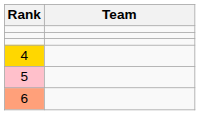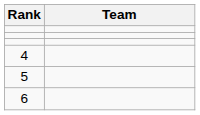(24, 55) gold background -> (24, 55) no background
(24, 77) pink background -> (24, 77) no background
(24, 98) lightsalmon background -> (24, 98) no background
